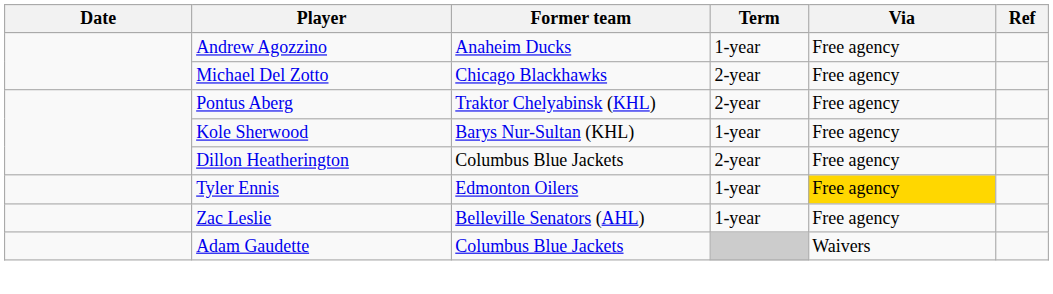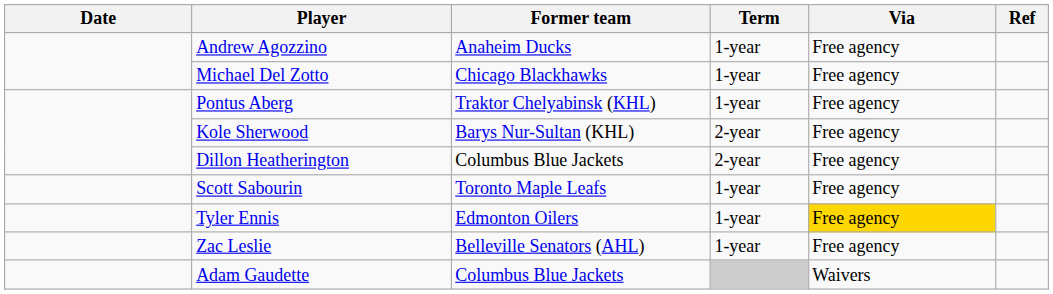(737, 75) 2-year -> (737, 75) 1-year
(737, 103) 2-year -> (737, 103) 1-year
(737, 132) 1-year -> (737, 132) 2-year
+ row: (249, 189)
